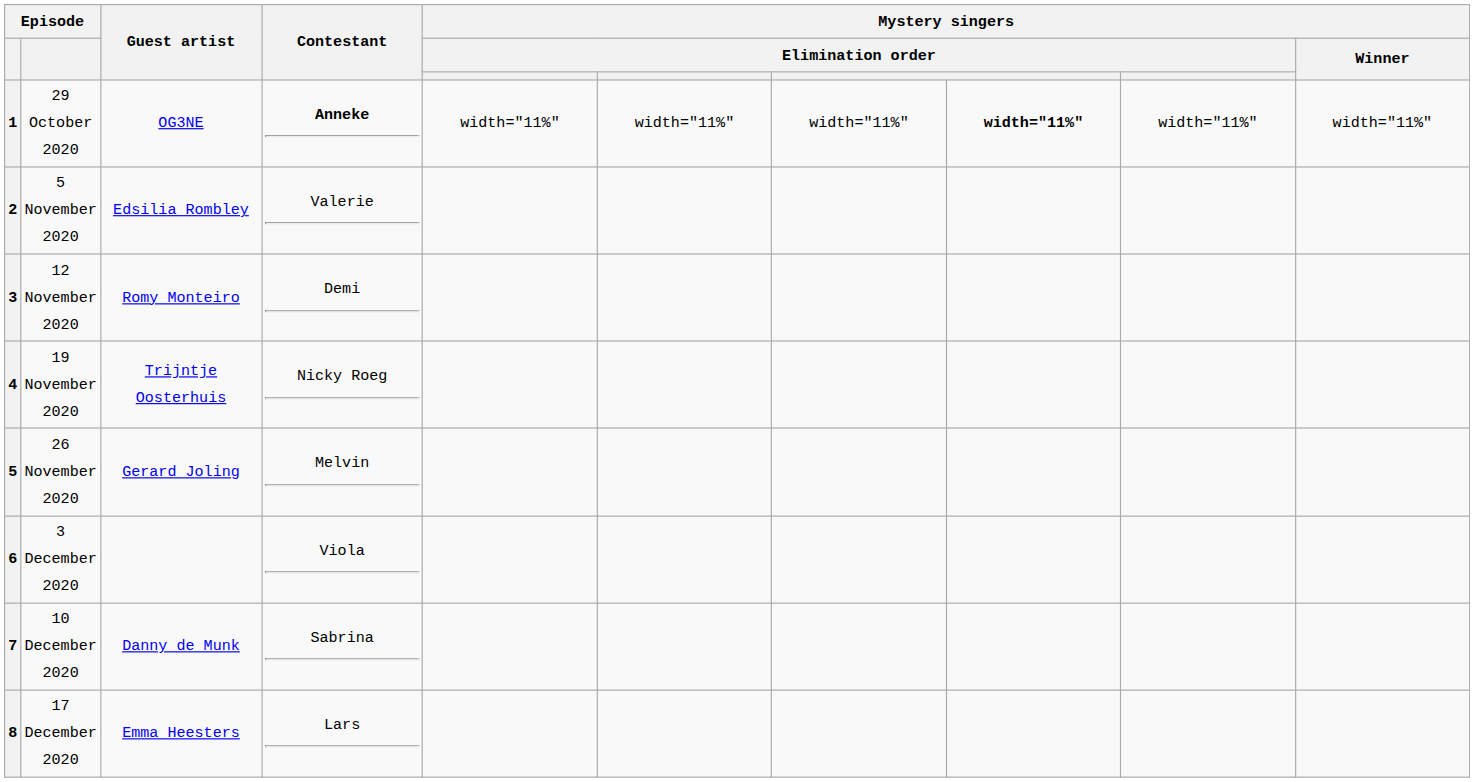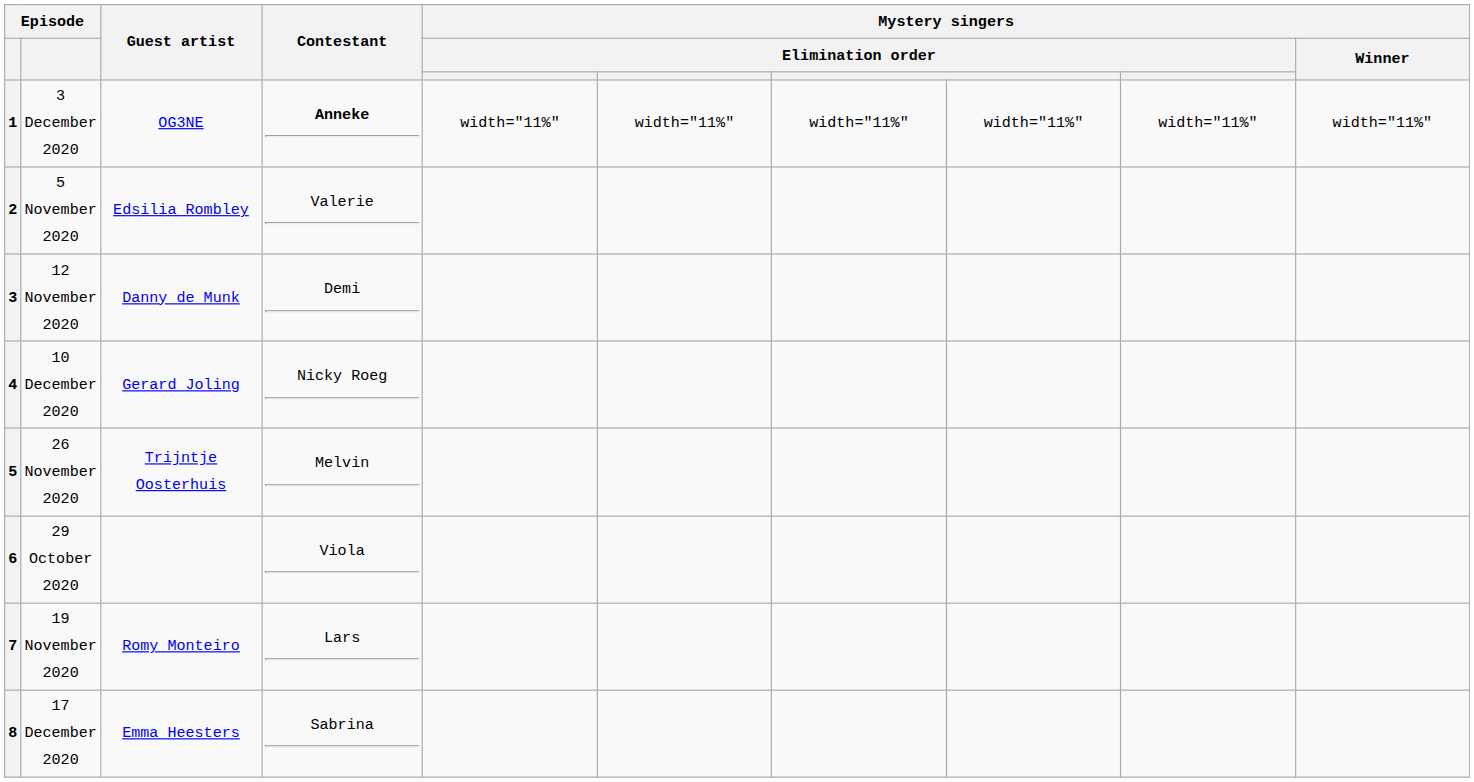(61, 123) 29 October 2020 -> (61, 123) 3 December 2020
(1033, 123) bold -> (1033, 123) normal
(181, 298) Romy Monteiro -> (181, 298) Danny de Munk
(61, 385) 19 November 2020 -> (61, 385) 10 December 2020
(181, 385) Trijntje Oosterhuis -> (181, 385) Gerard Joling
(181, 472) Gerard Joling -> (181, 472) Trijntje Oosterhuis
(61, 559) 3 December 2020 -> (61, 559) 29 October 2020
(61, 646) 10 December 2020 -> (61, 646) 19 November 2020
(181, 646) Danny de Munk -> (181, 646) Romy Monteiro
(342, 645) Sabrina -> (342, 645) Lars
(342, 732) Lars -> (342, 732) Sabrina
